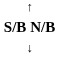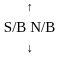(30, 26) bold -> (30, 26) normal
